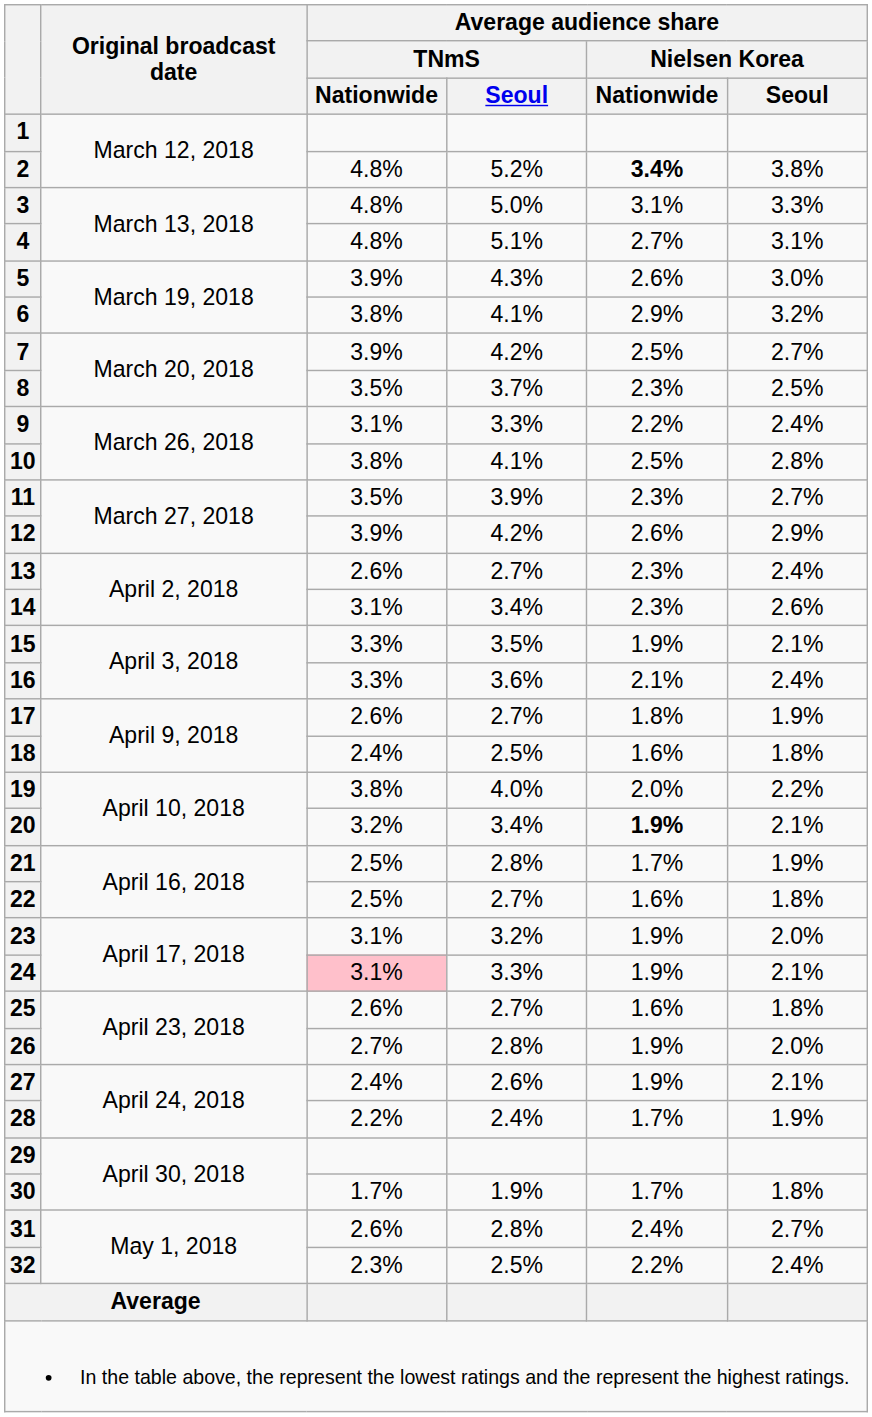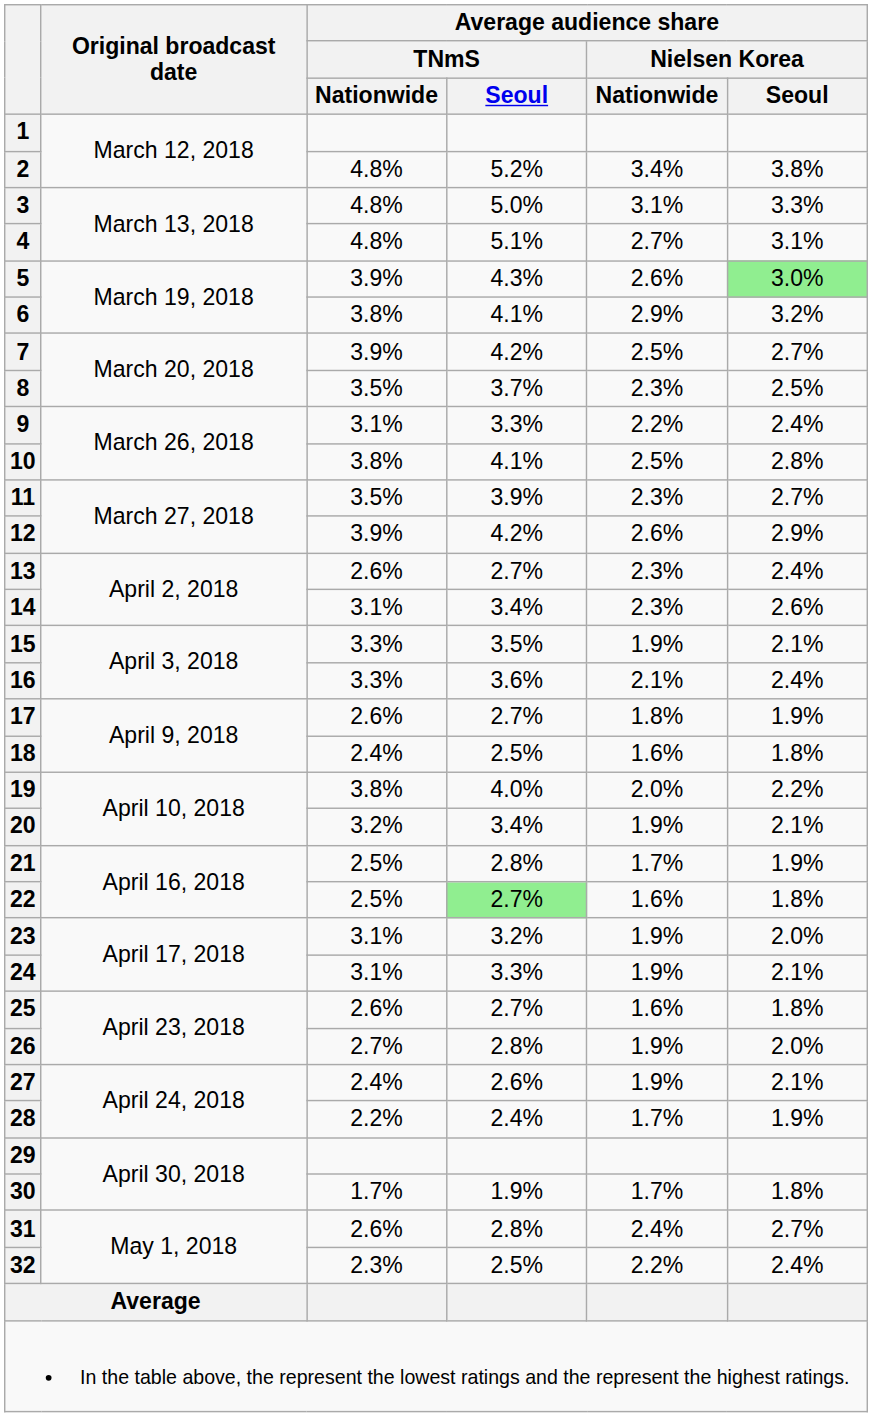(657, 168) bold -> (657, 168) normal
(797, 278) no background -> (797, 278) lightgreen background
(657, 826) bold -> (657, 826) normal
(517, 899) no background -> (517, 899) lightgreen background
(377, 972) pink background -> (377, 972) no background
